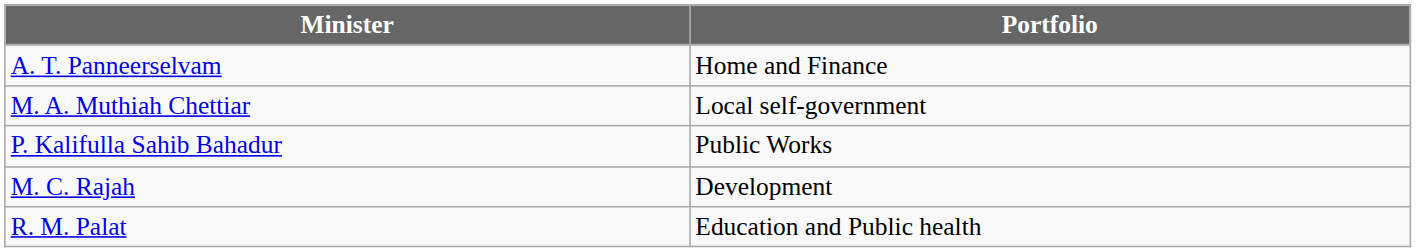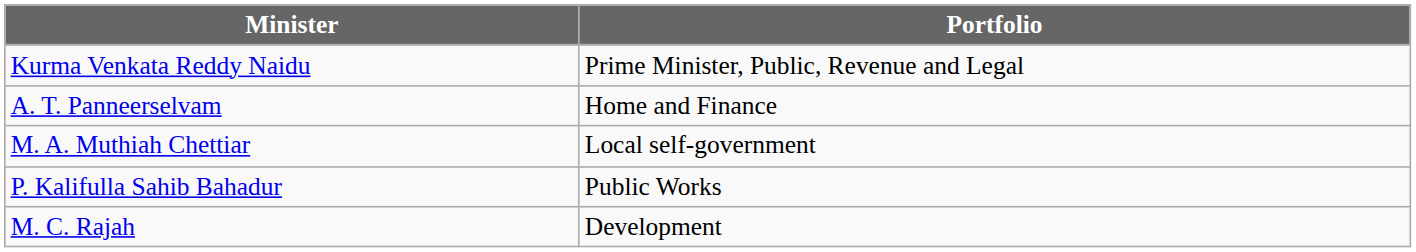+ row: (161, 65)
- row: (69, 226)
